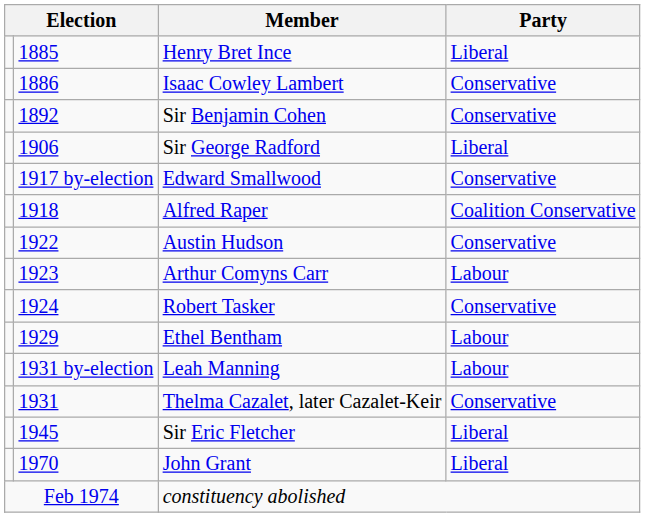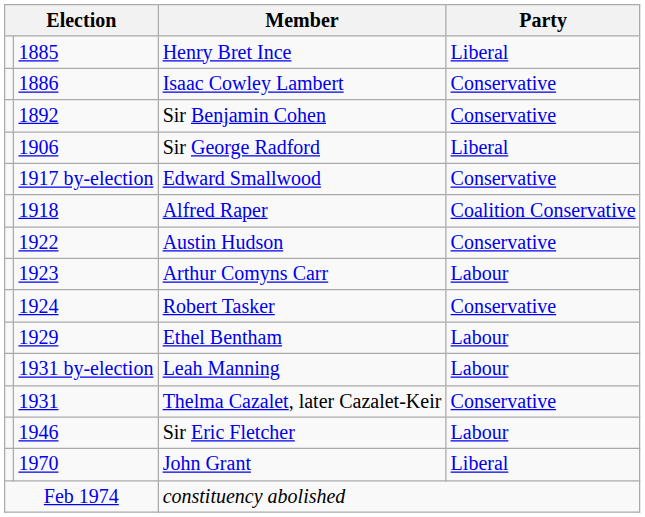(38, 432) 1945 -> (38, 432) 1946
(479, 432) Liberal -> (479, 432) Labour
